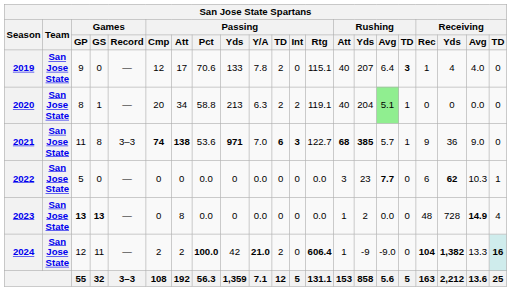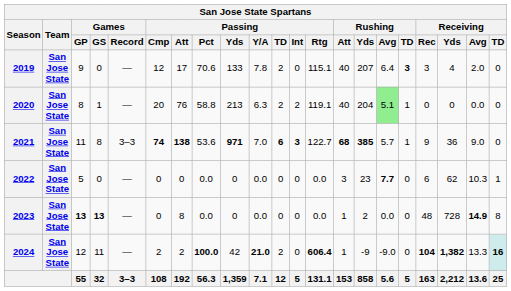(427, 68) 1 -> (427, 68) 3
(478, 68) 4.0 -> (478, 68) 2.0
(182, 105) 34 -> (182, 105) 76
(452, 179) bold -> (452, 179) normal
(498, 215) 4 -> (498, 215) 8
